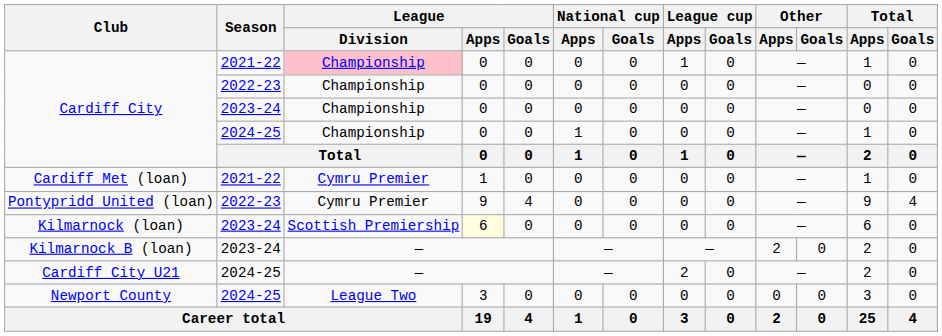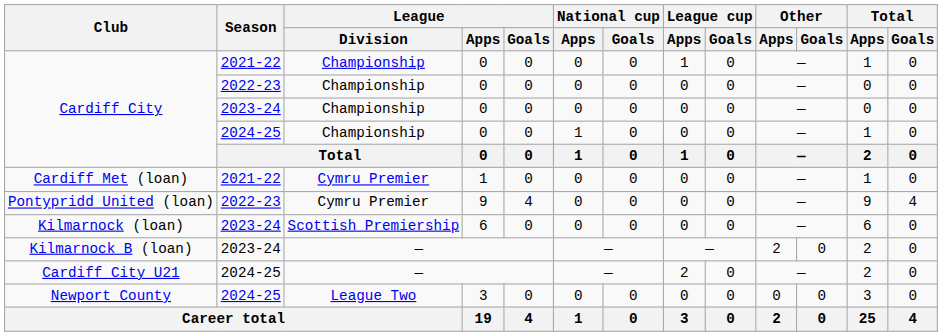(373, 63) pink background -> (373, 63) no background
(483, 226) lightyellow background -> (483, 226) no background
